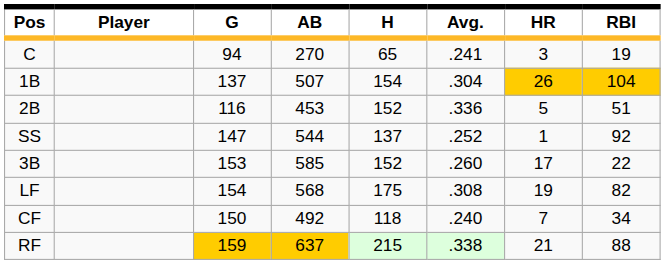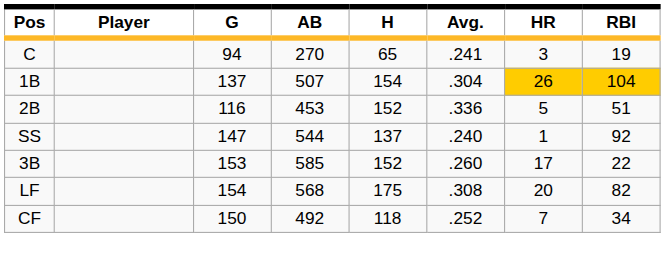(465, 136) .252 -> (465, 136) .240
(543, 191) 19 -> (543, 191) 20
(465, 218) .240 -> (465, 218) .252
- row: (30, 246)
